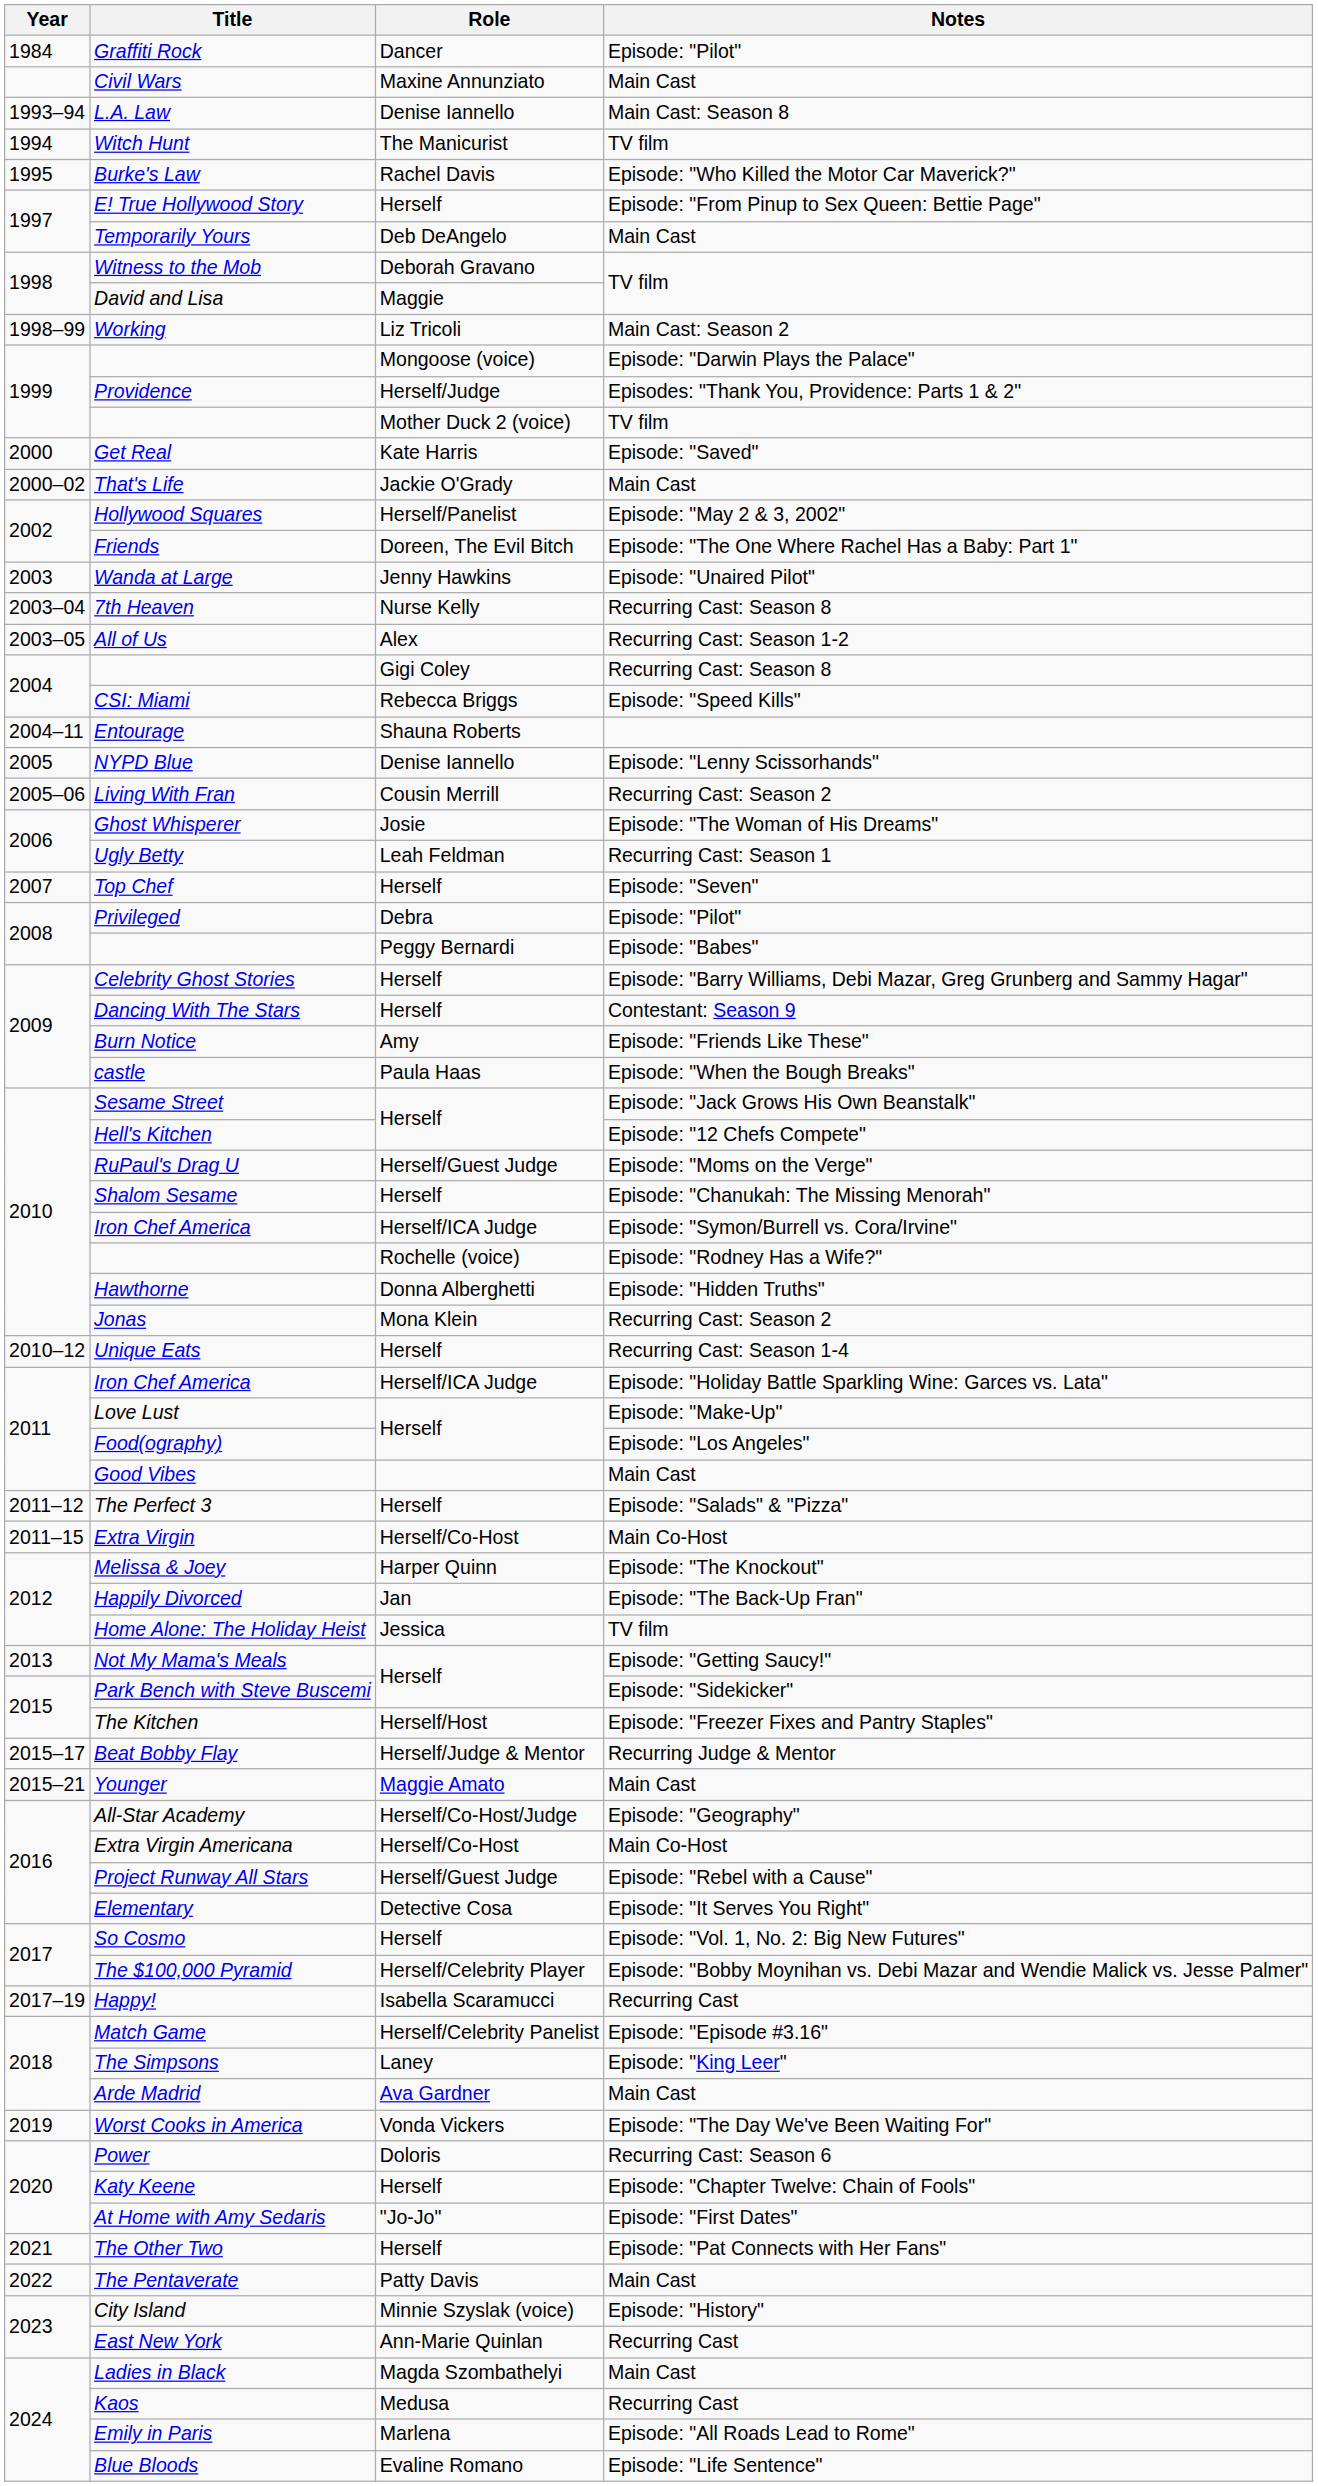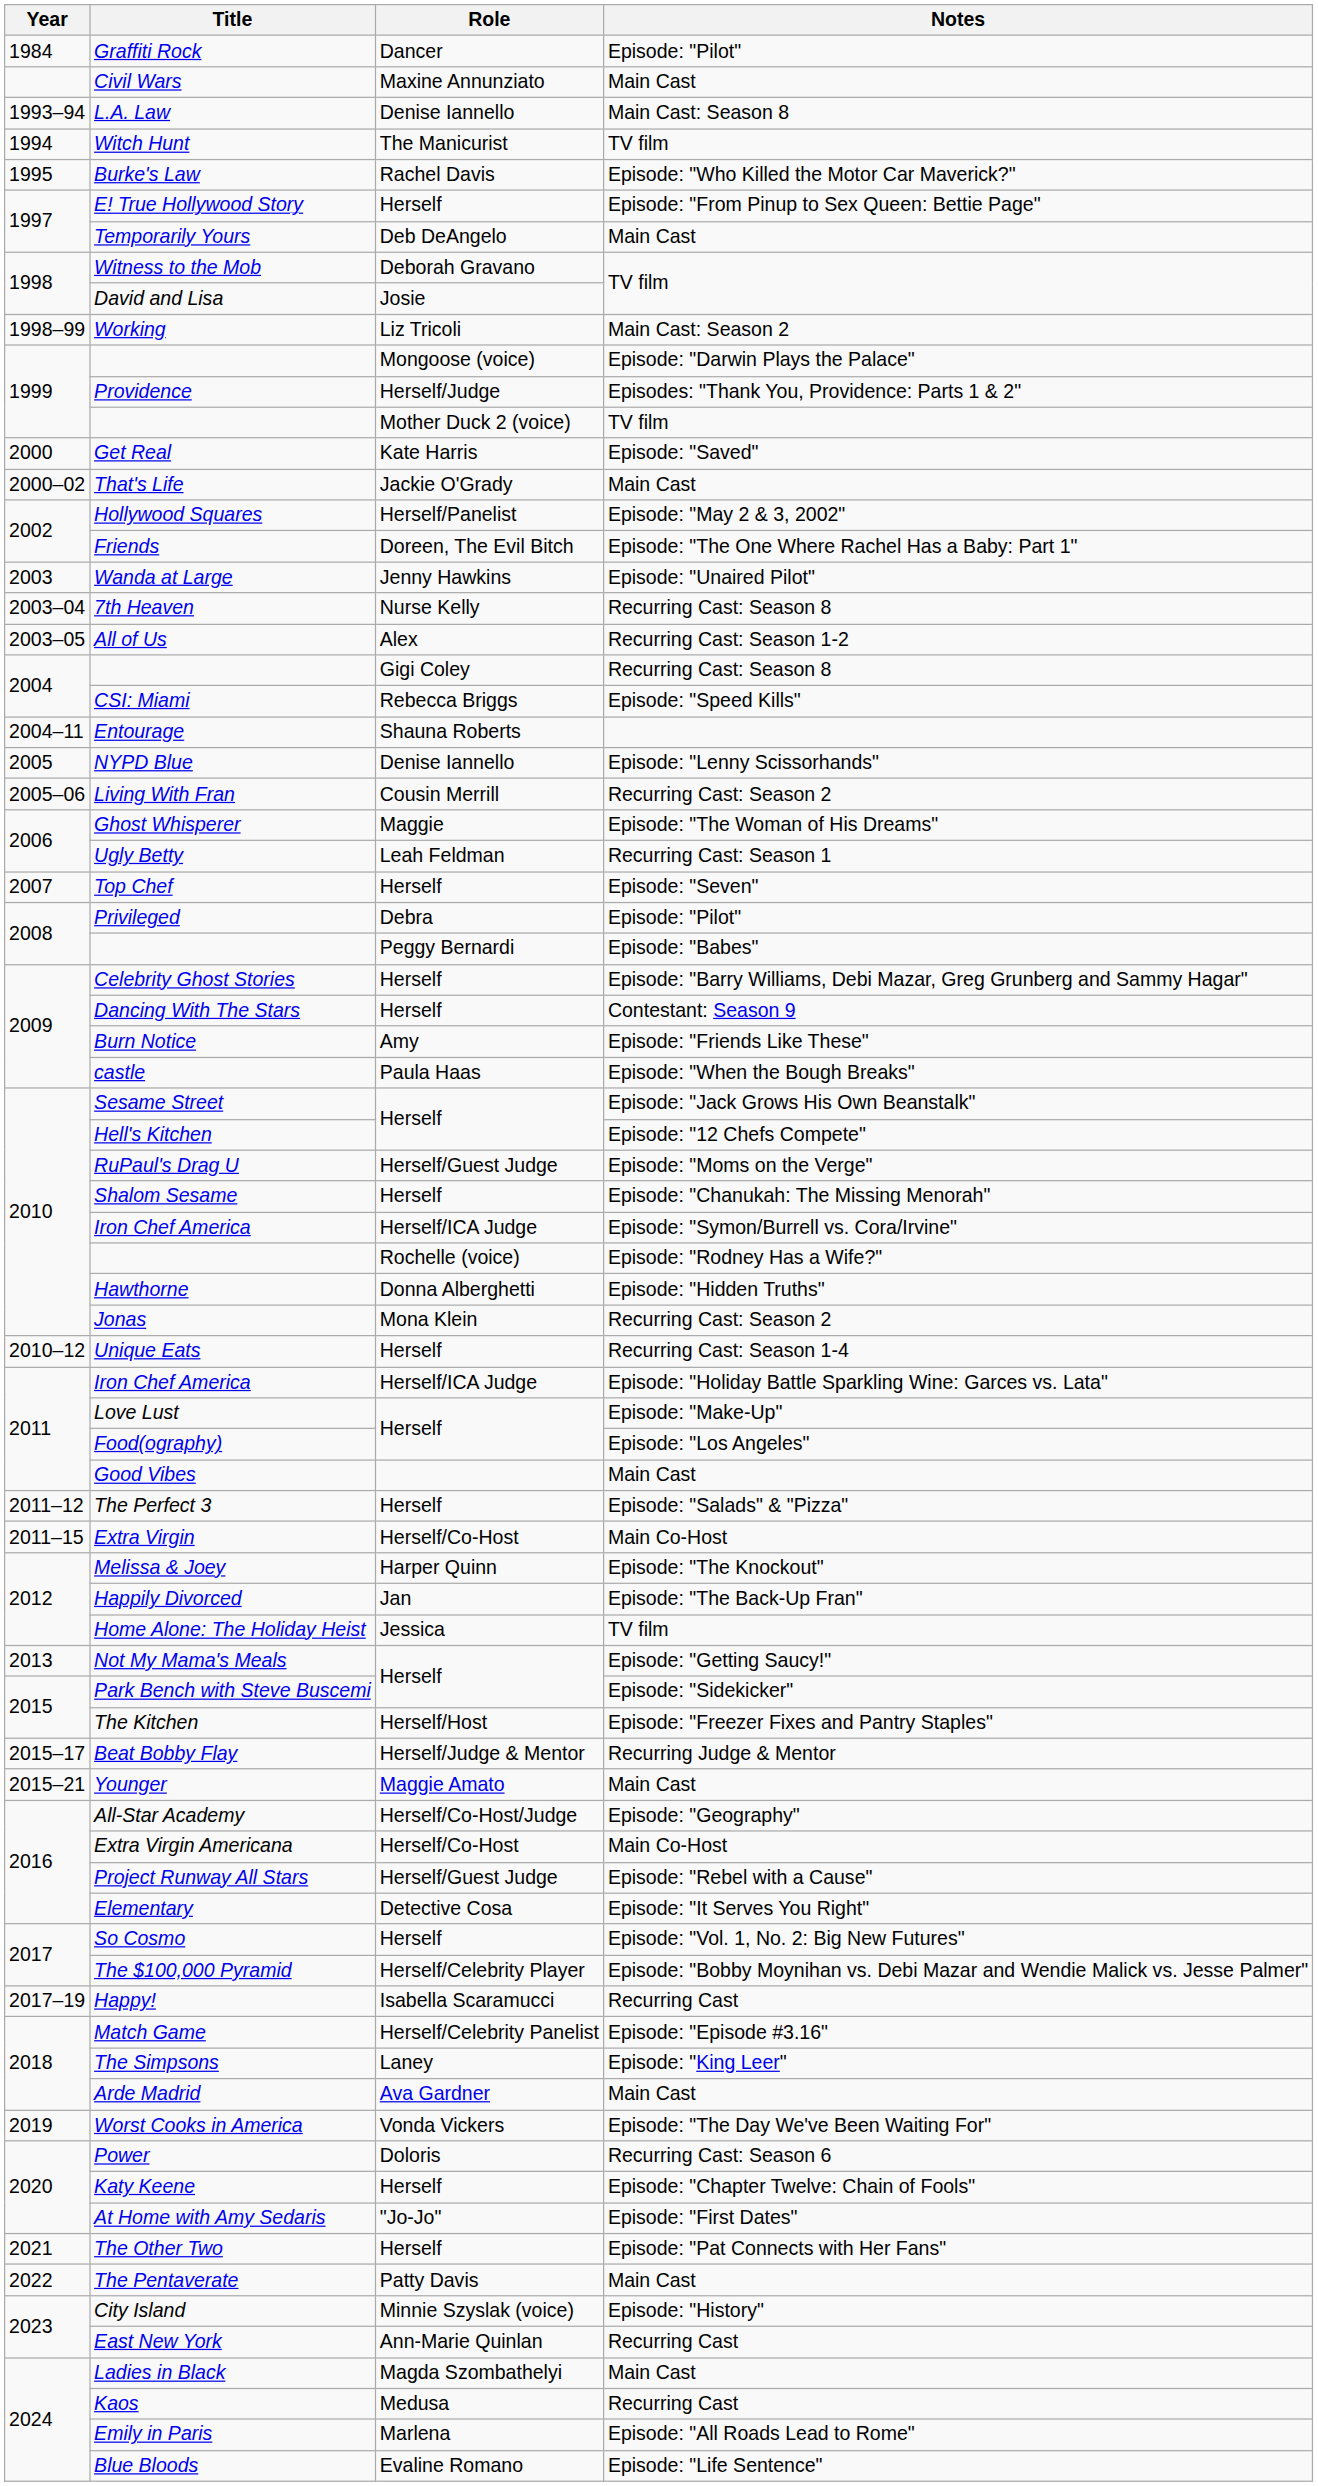(412, 298) Maggie -> (403, 298) Josie
(403, 824) Josie -> (412, 824) Maggie
